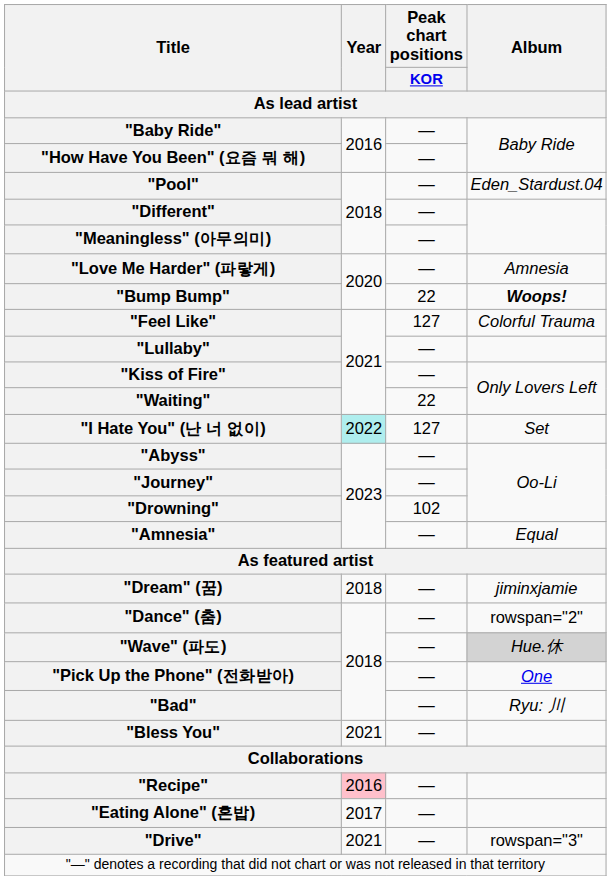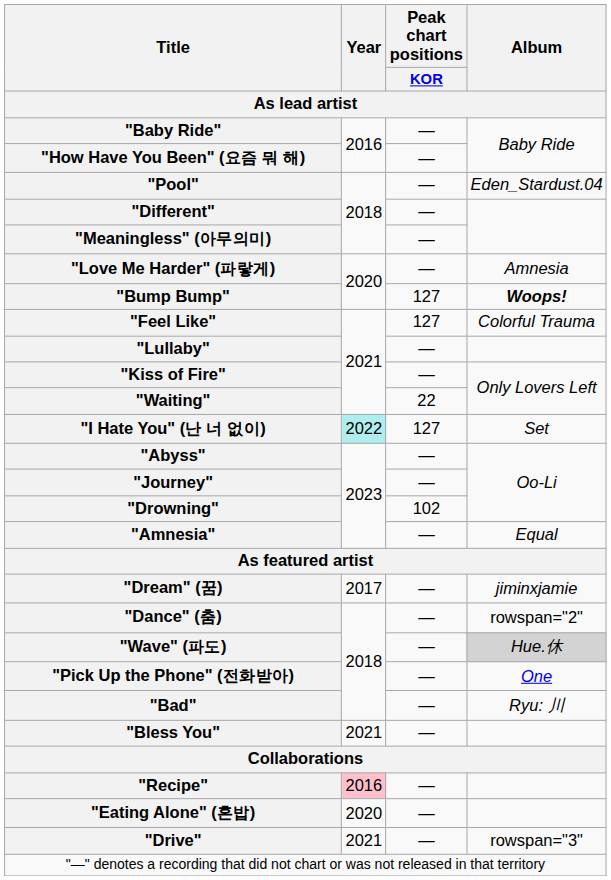(426, 296) 22 -> (426, 296) 127
(364, 588) 2018 -> (364, 588) 2017
(364, 813) 2017 -> (364, 813) 2020
